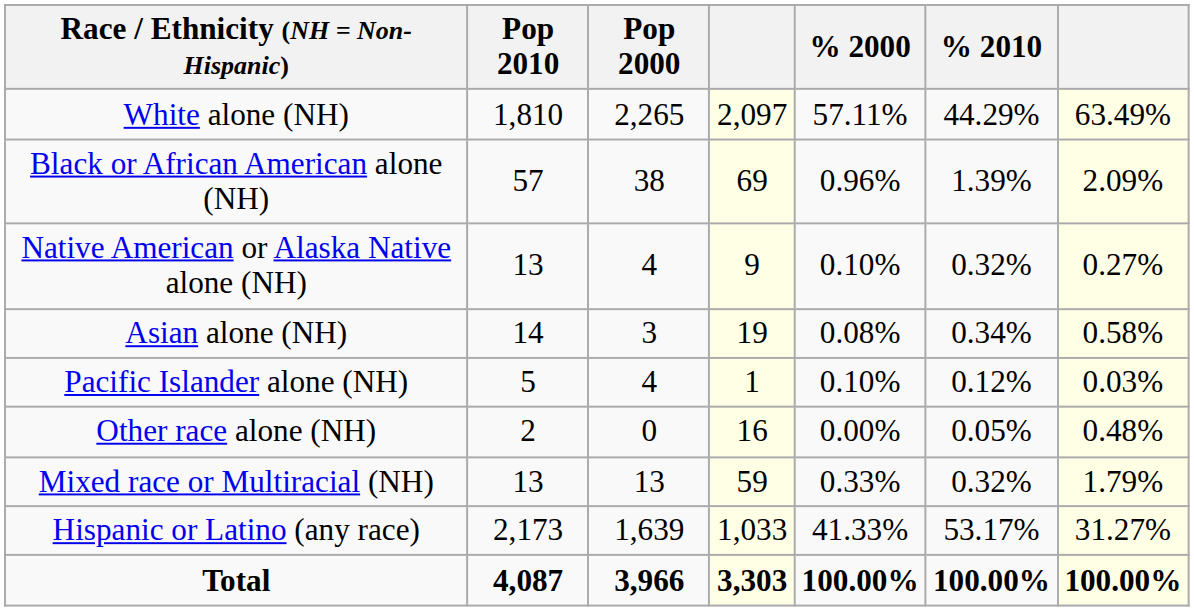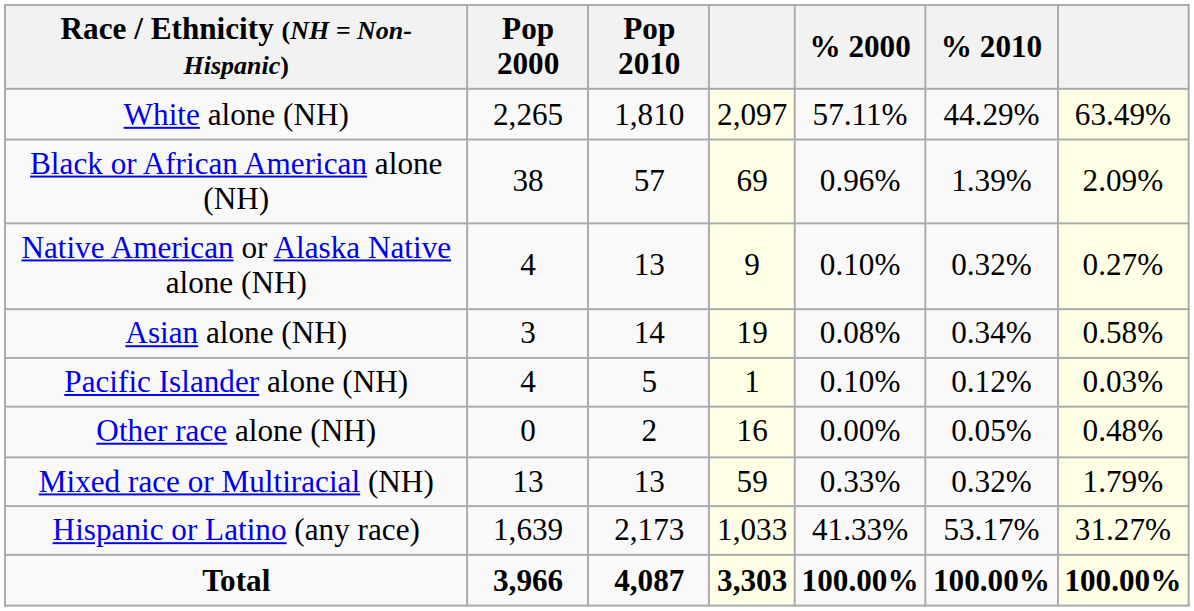columns swapped: (649, 46) <-> (528, 46)
